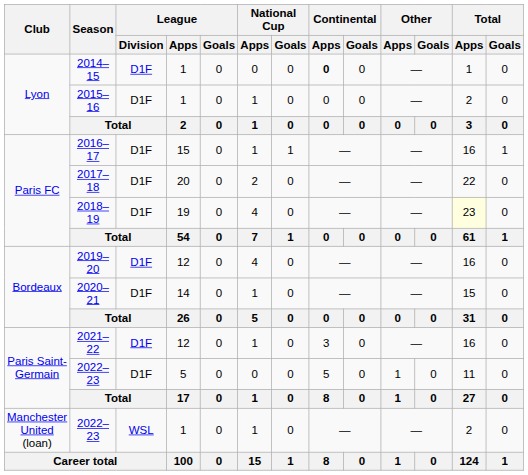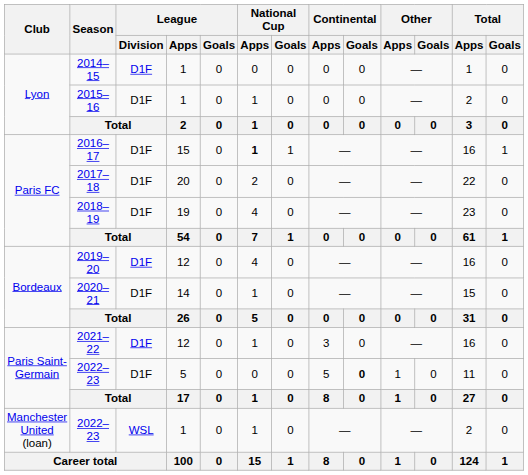(326, 69) bold -> (326, 69) normal
(255, 150) normal -> (255, 150) bold
(469, 212) lightyellow background -> (469, 212) no background
(362, 374) normal -> (362, 374) bold
